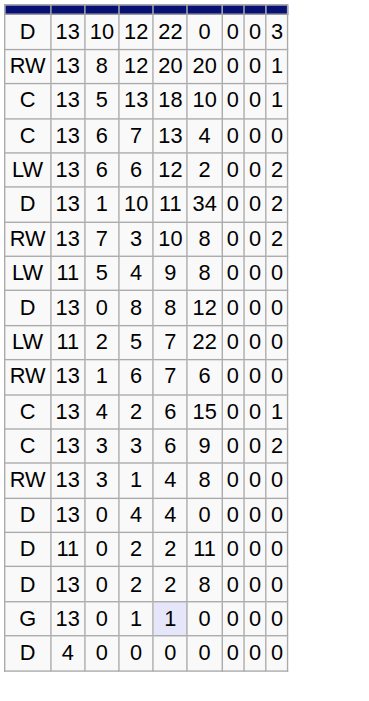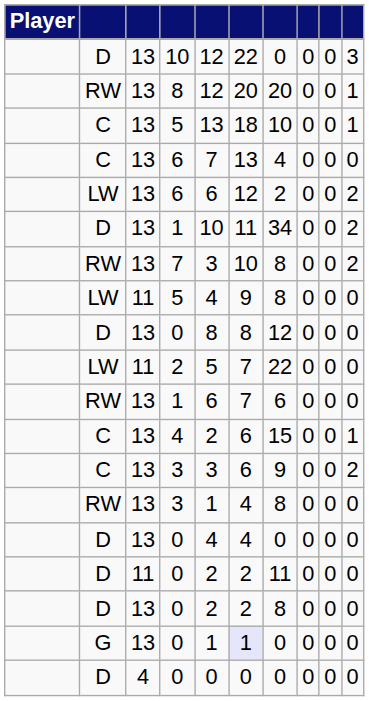+ column: (42, 21)
